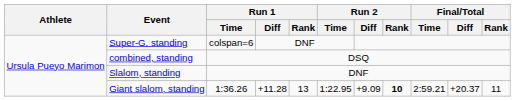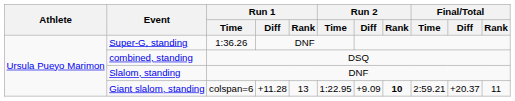(231, 43) colspan=6 -> (231, 43) 1:36.26
(231, 89) 1:36.26 -> (231, 89) colspan=6
